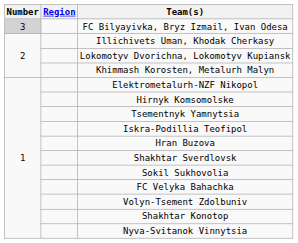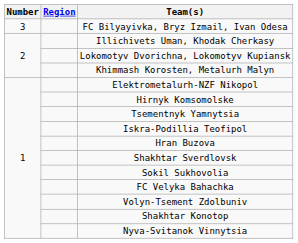(23, 26) lightgrey background -> (23, 26) no background
